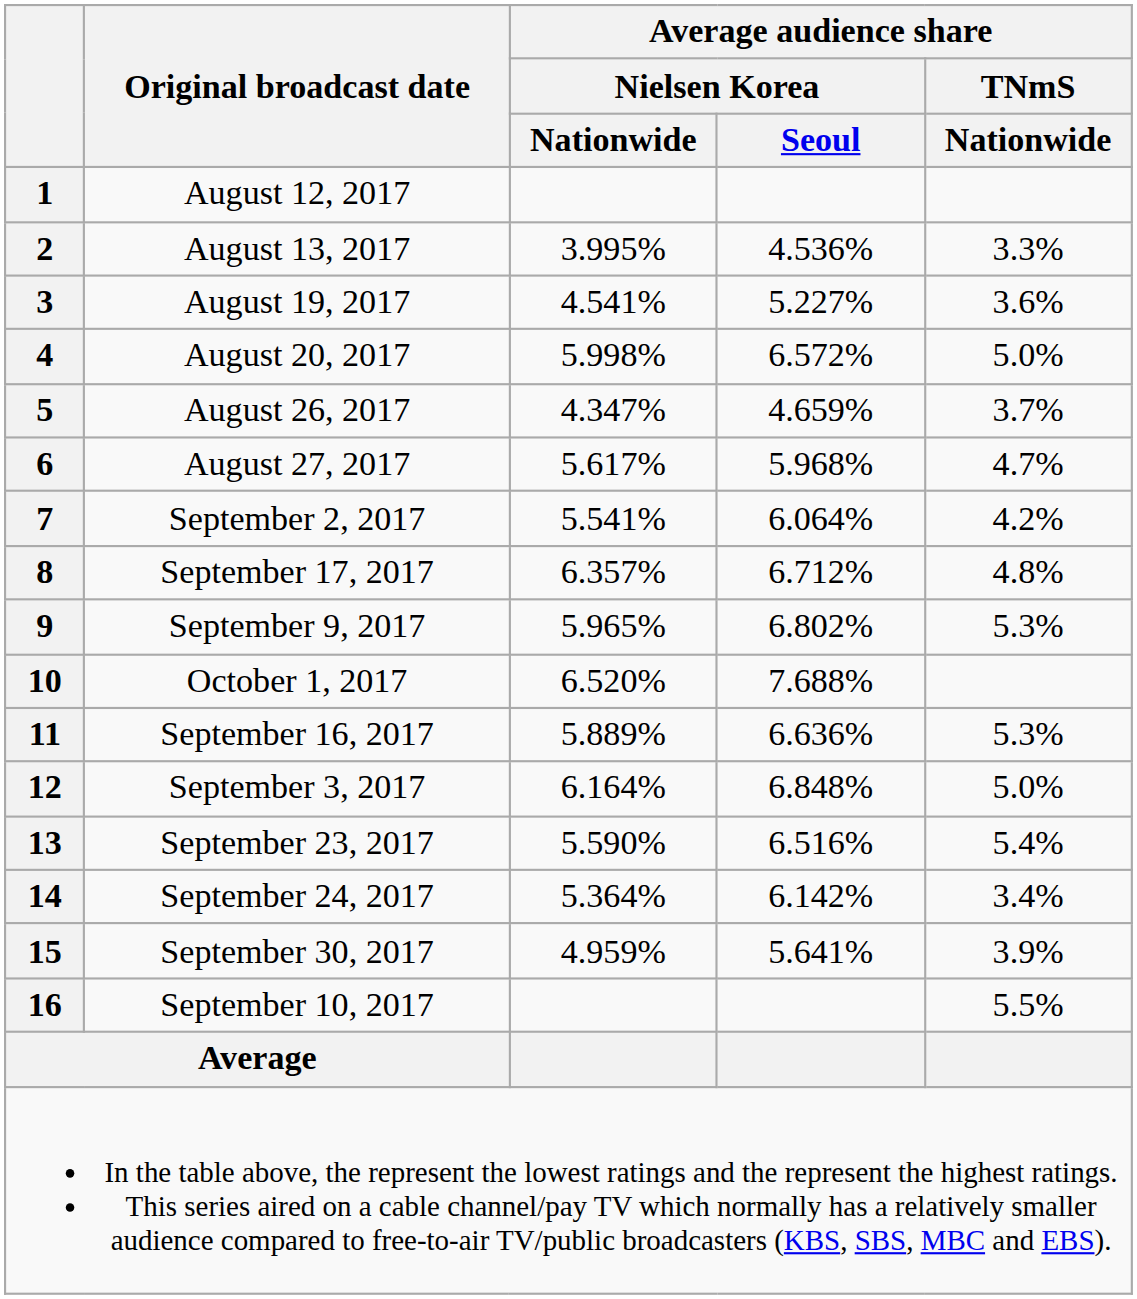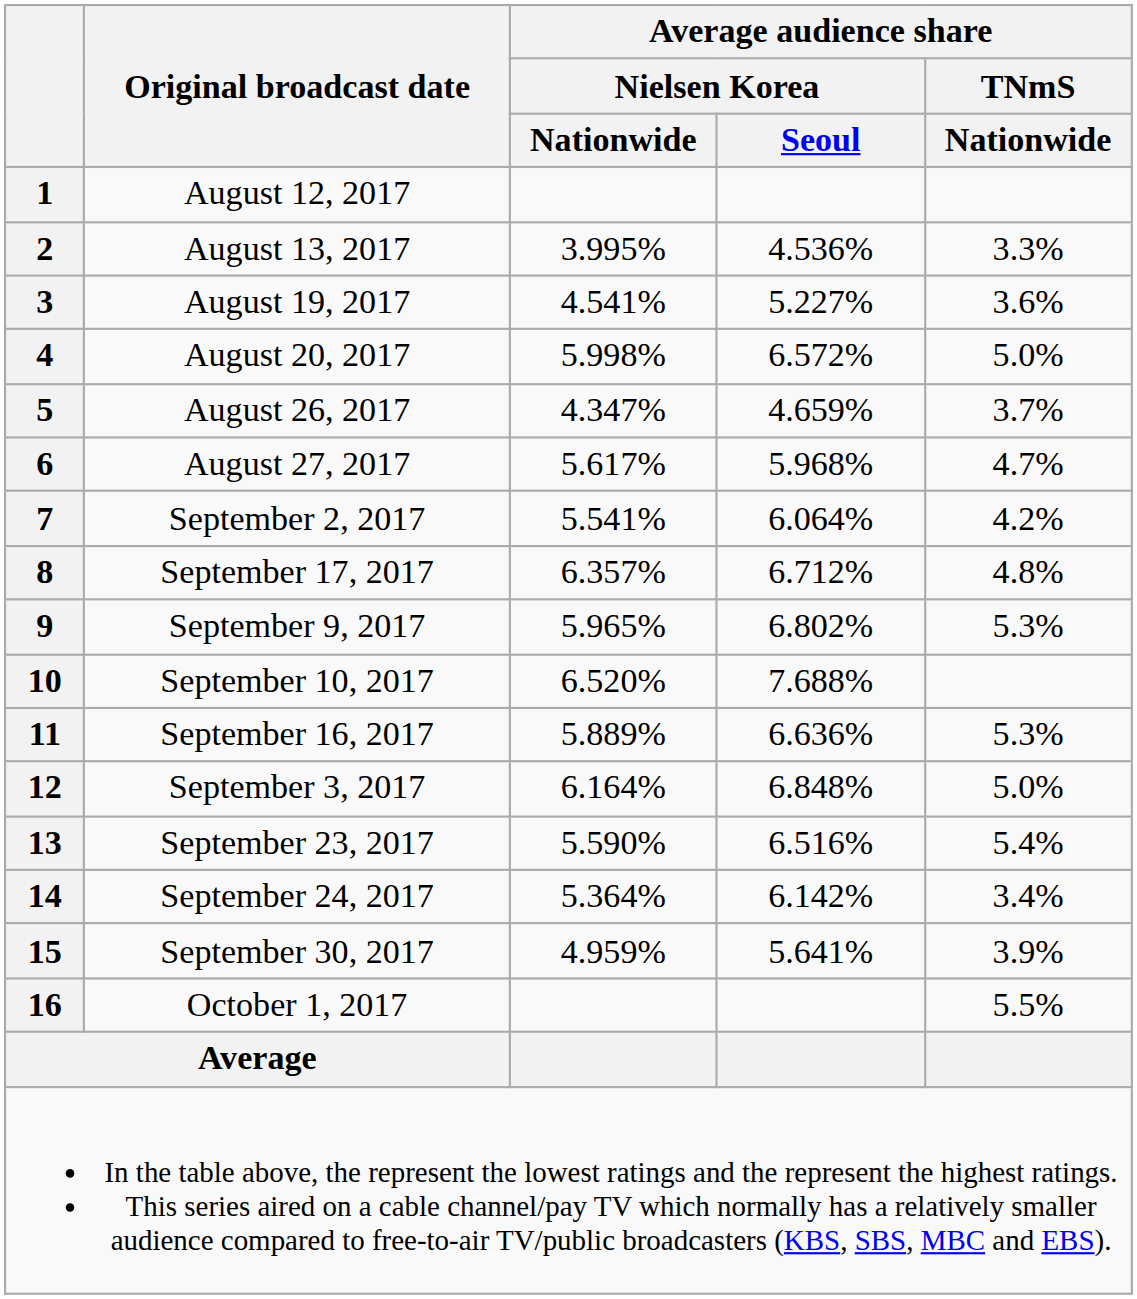(297, 680) October 1, 2017 -> (297, 680) September 10, 2017
(297, 1004) September 10, 2017 -> (297, 1004) October 1, 2017
